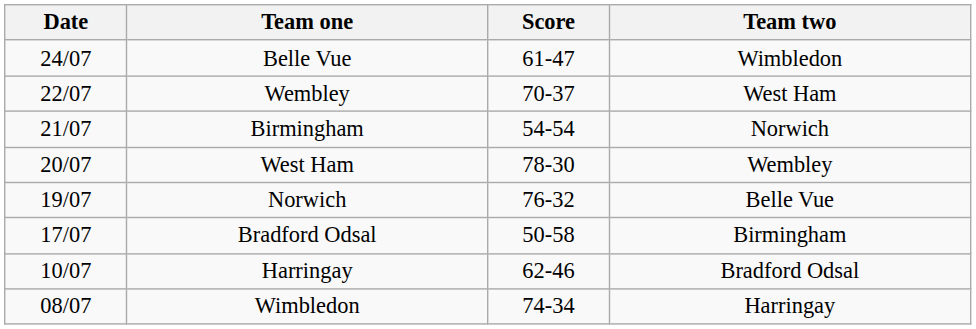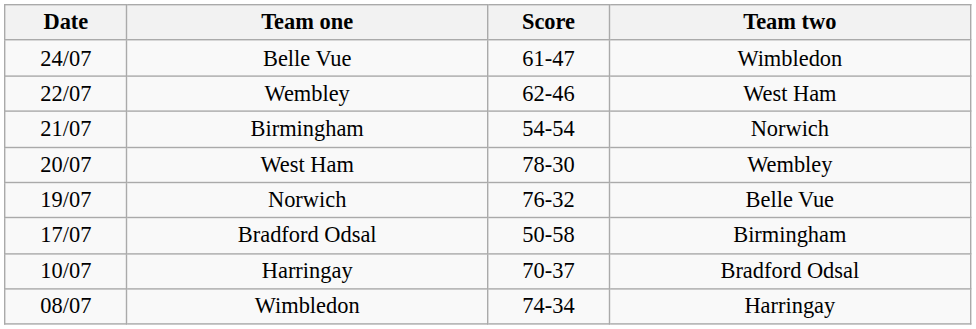(549, 93) 70-37 -> (549, 93) 62-46
(549, 270) 62-46 -> (549, 270) 70-37
